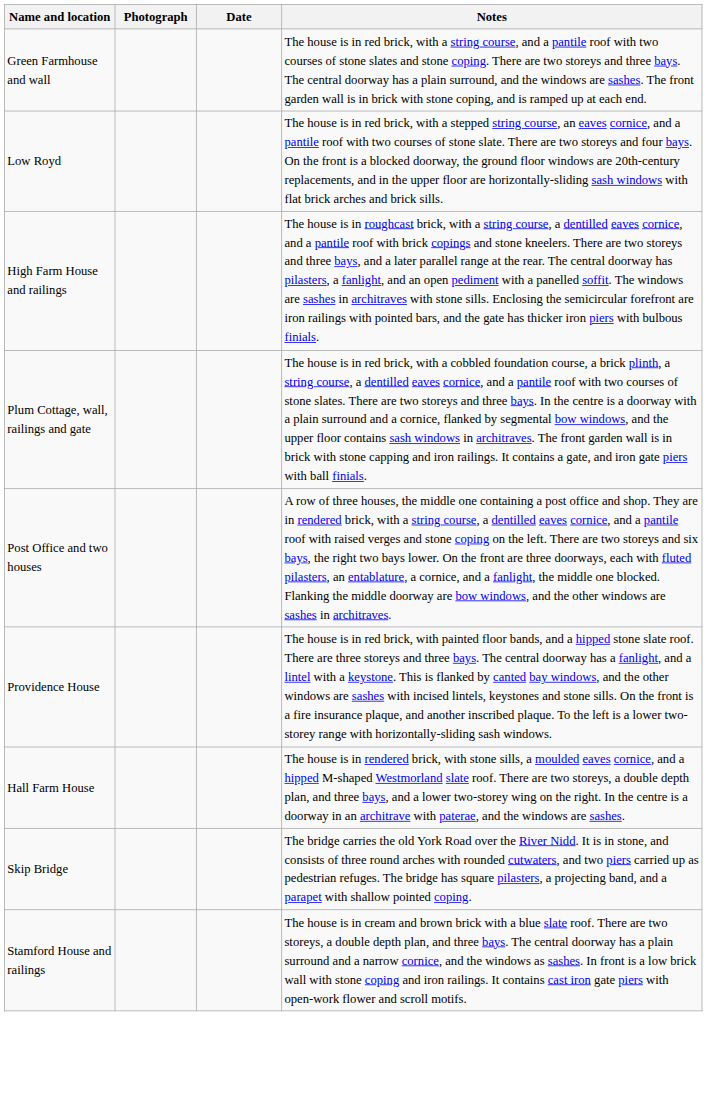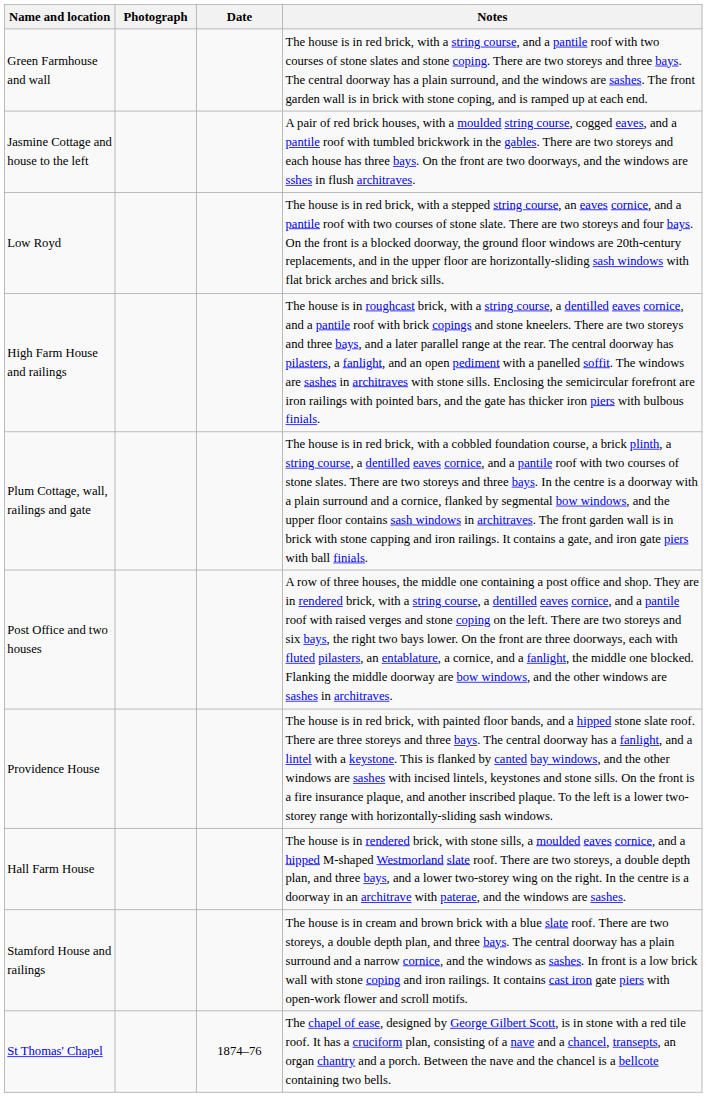+ row: (60, 151)
- row: (38, 869)
+ row: (55, 1051)
